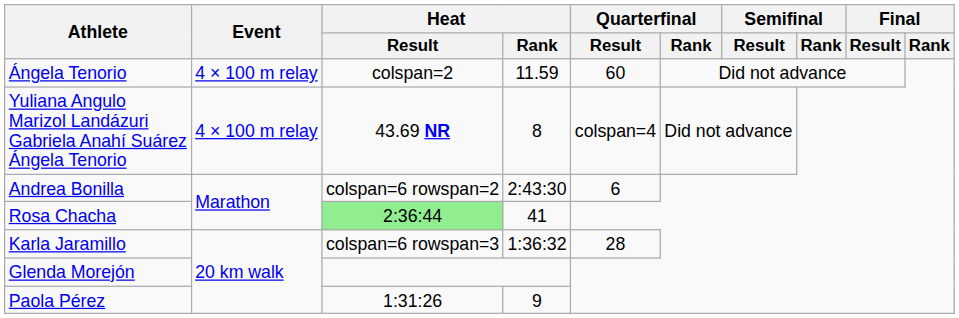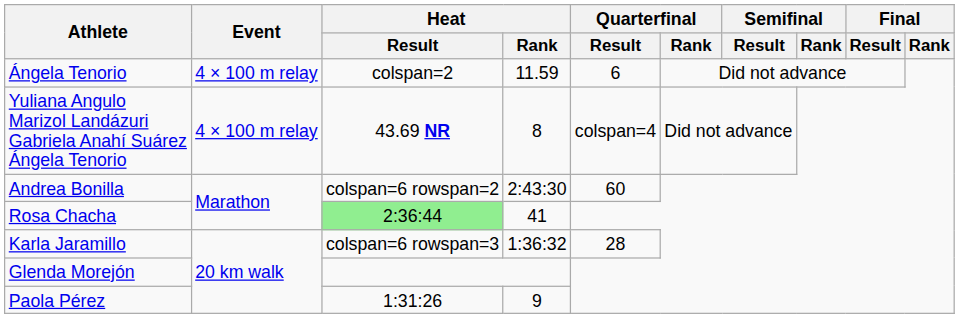(615, 73) 60 -> (615, 73) 6
(615, 188) 6 -> (615, 188) 60
